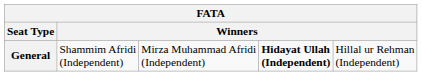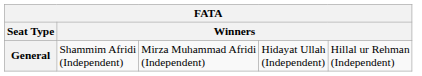(296, 55) bold -> (293, 55) normal
